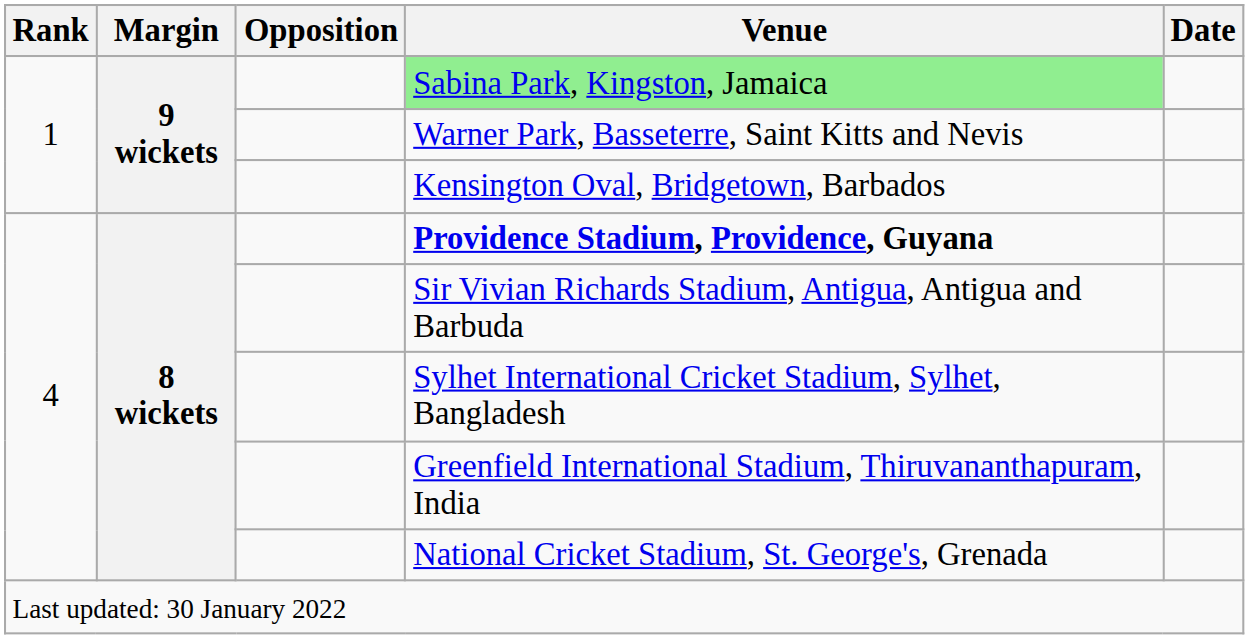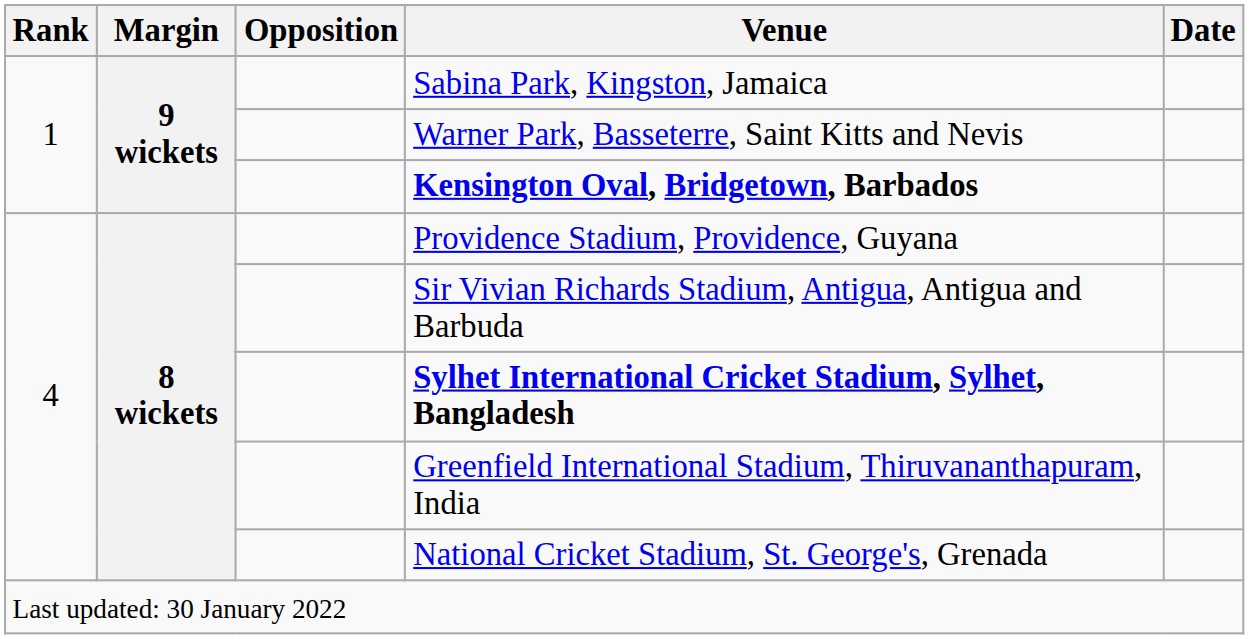(620, 82) lightgreen background -> (620, 82) no background
(679, 185) normal -> (696, 185) bold
(703, 237) bold -> (686, 237) normal
(707, 396) normal -> (729, 396) bold
